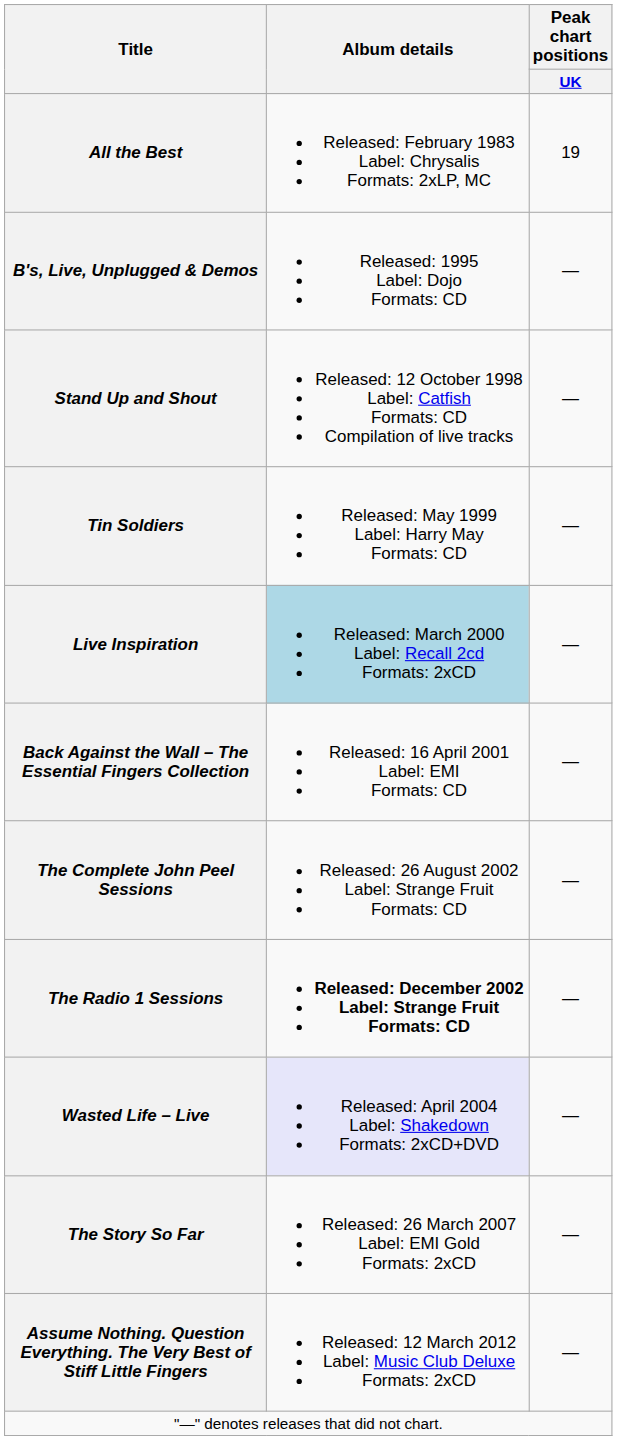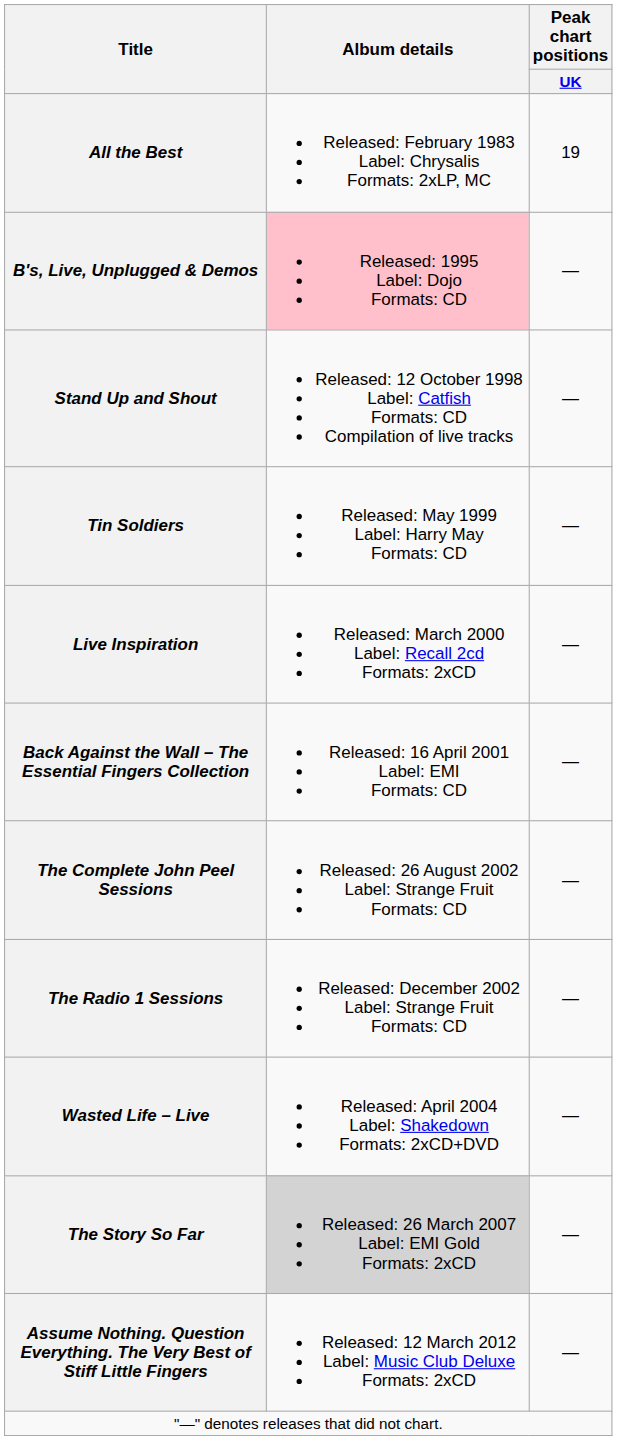(398, 280) no background -> (398, 280) pink background
(398, 654) lightblue background -> (398, 654) no background
(398, 1008) bold -> (398, 1008) normal
(398, 1126) lavender background -> (398, 1126) no background
(398, 1244) no background -> (398, 1244) lightgrey background
